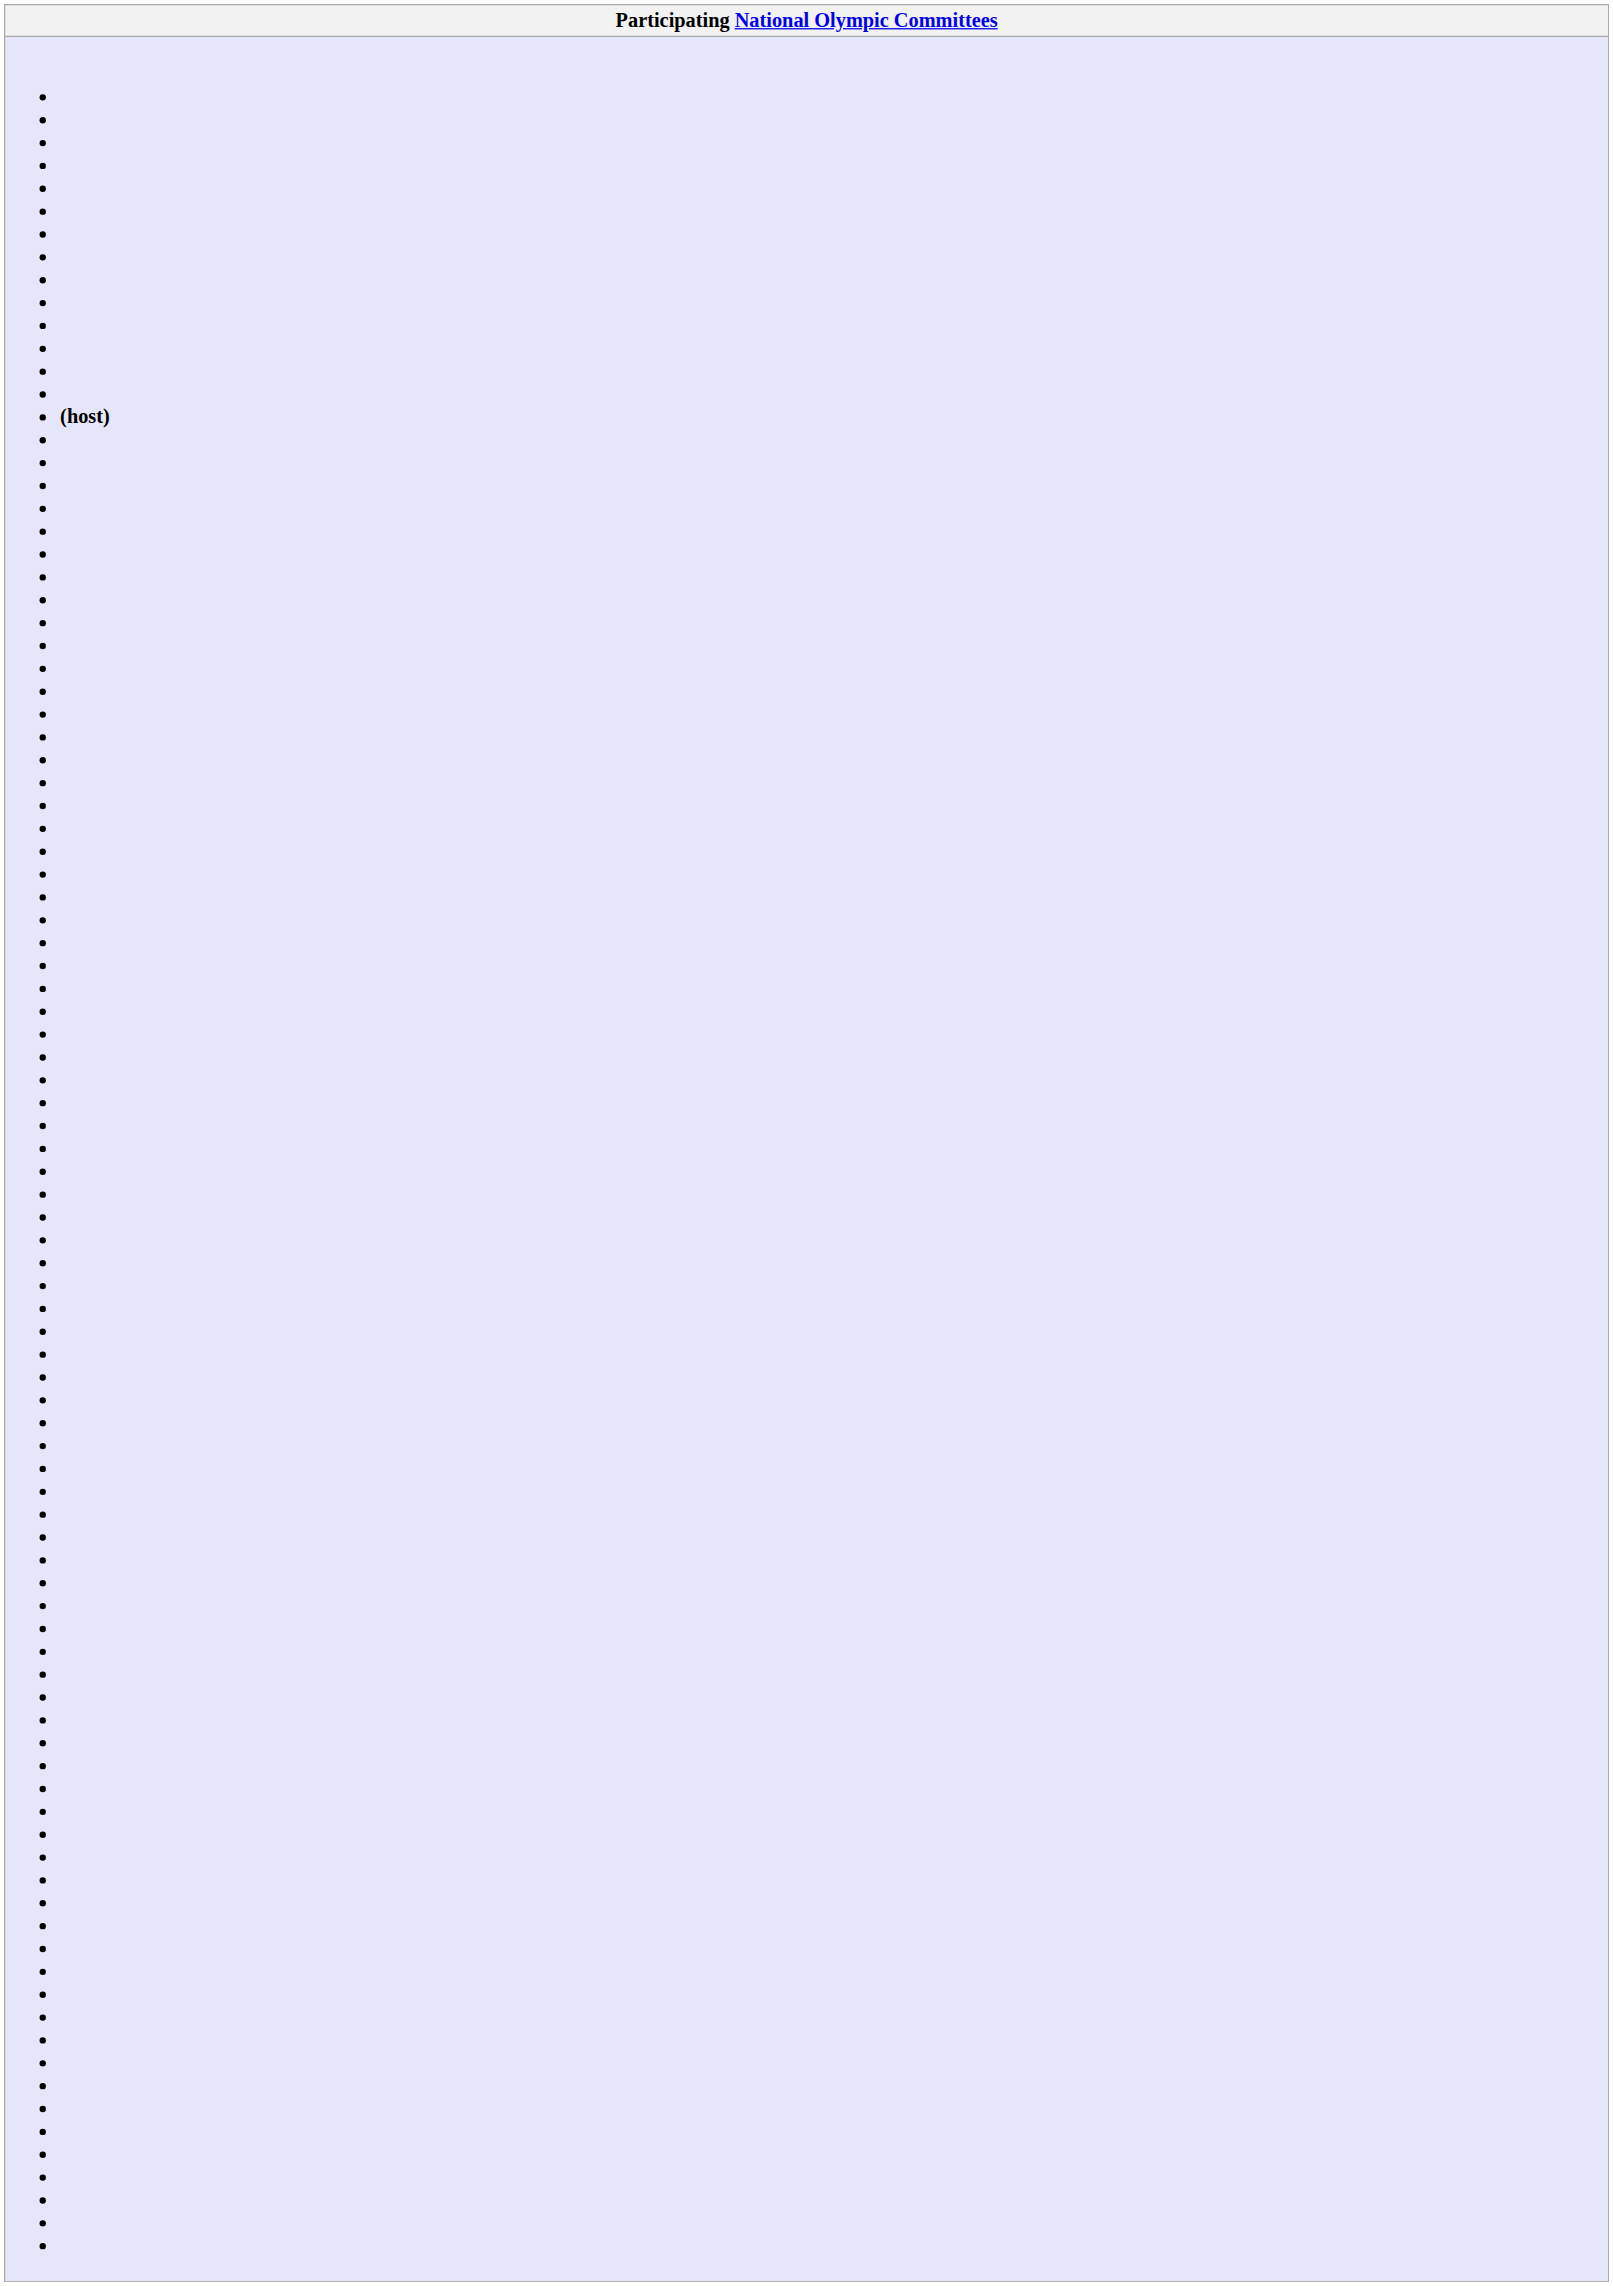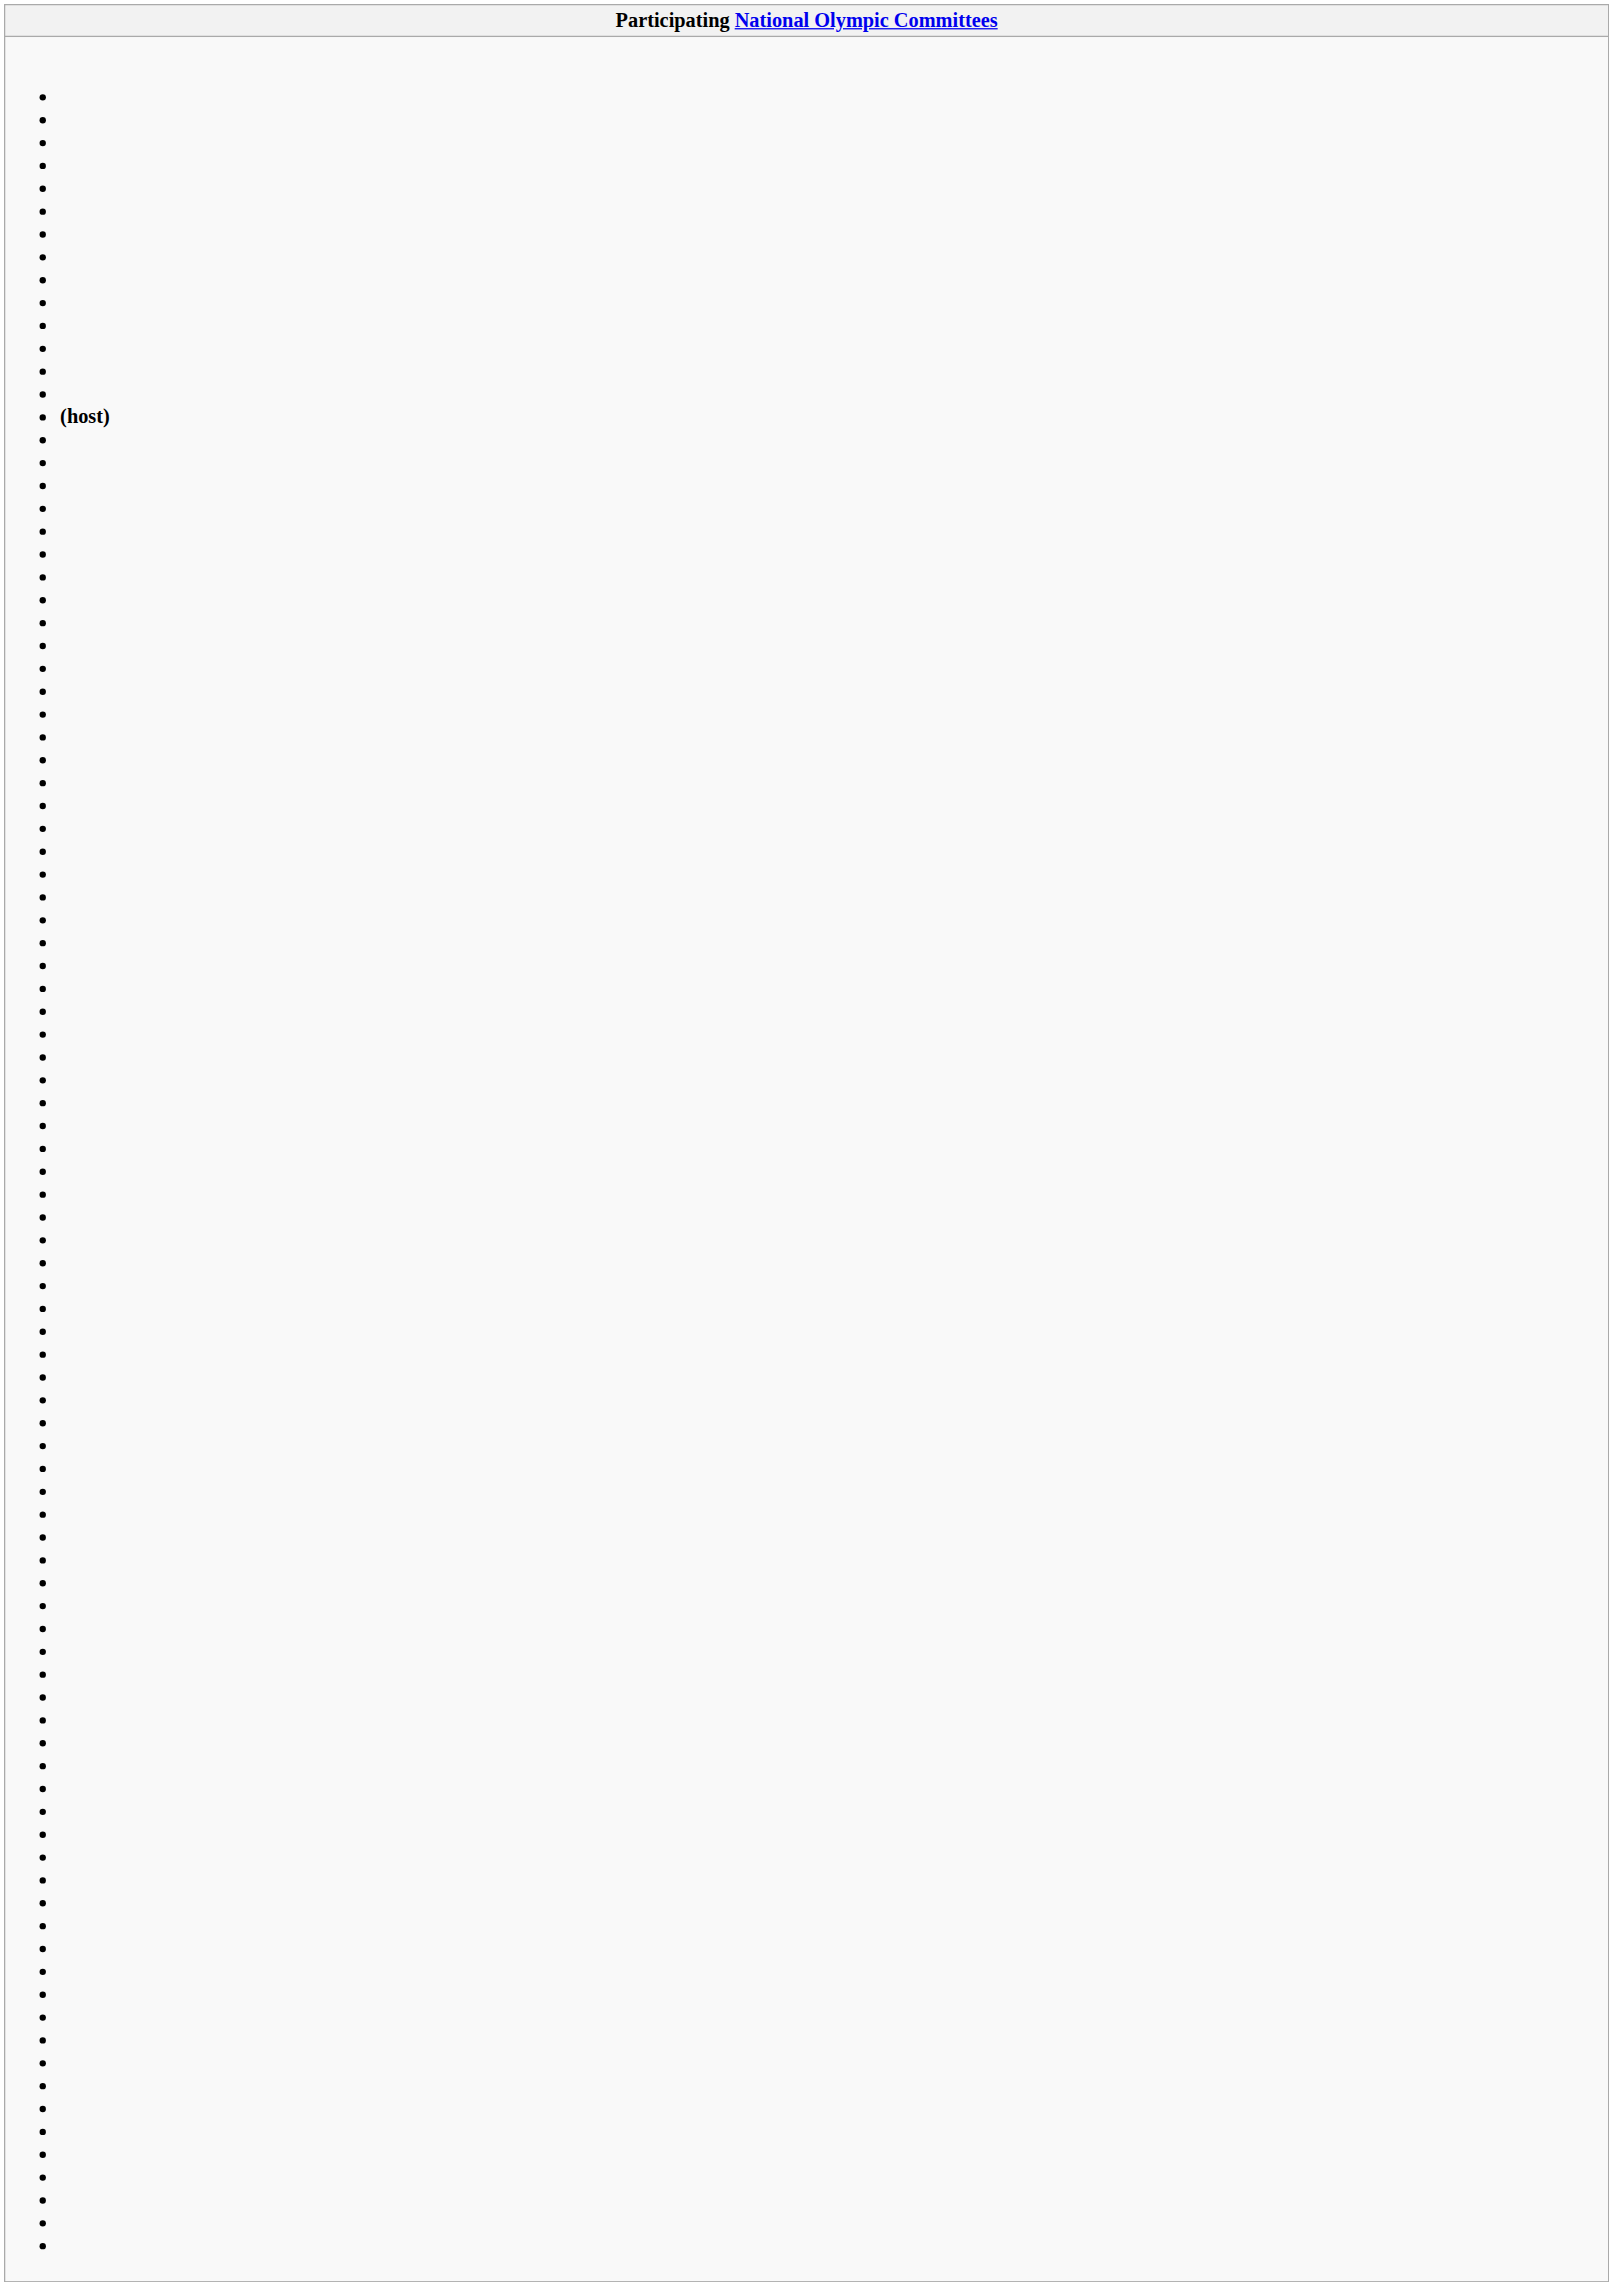(807, 1171) lavender background -> (807, 1171) no background
